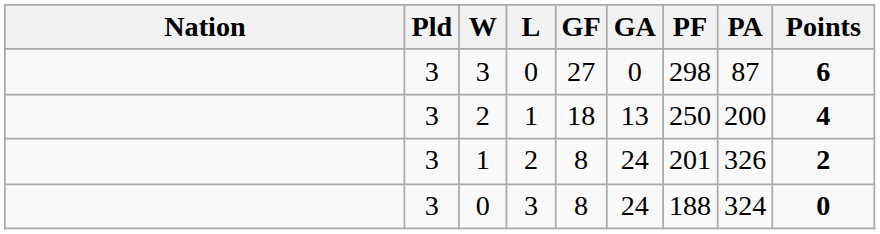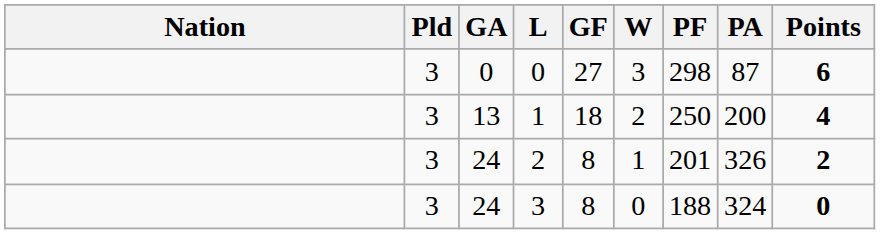columns swapped: (483, 26) <-> (635, 26)
